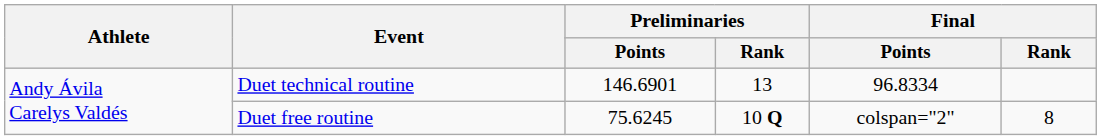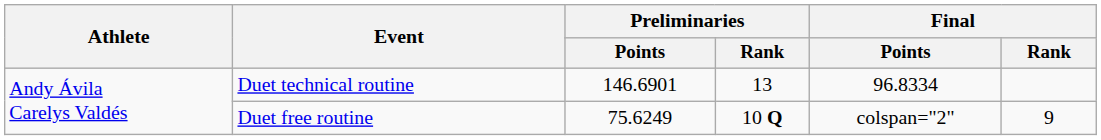(640, 117) 75.6245 -> (640, 117) 75.6249
(1049, 117) 8 -> (1049, 117) 9
